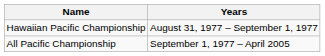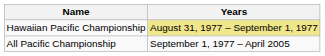(234, 28) no background -> (234, 28) khaki background
